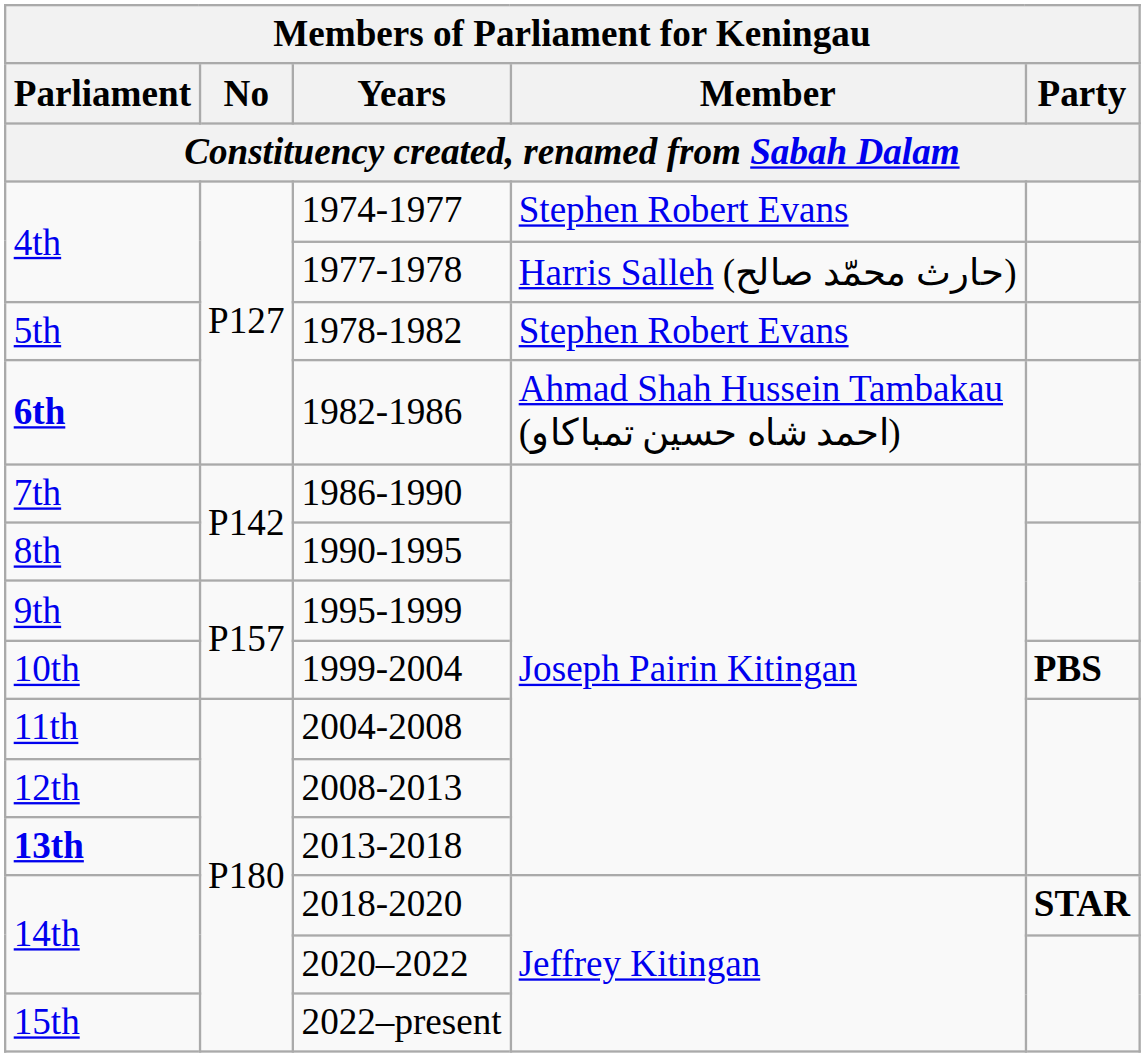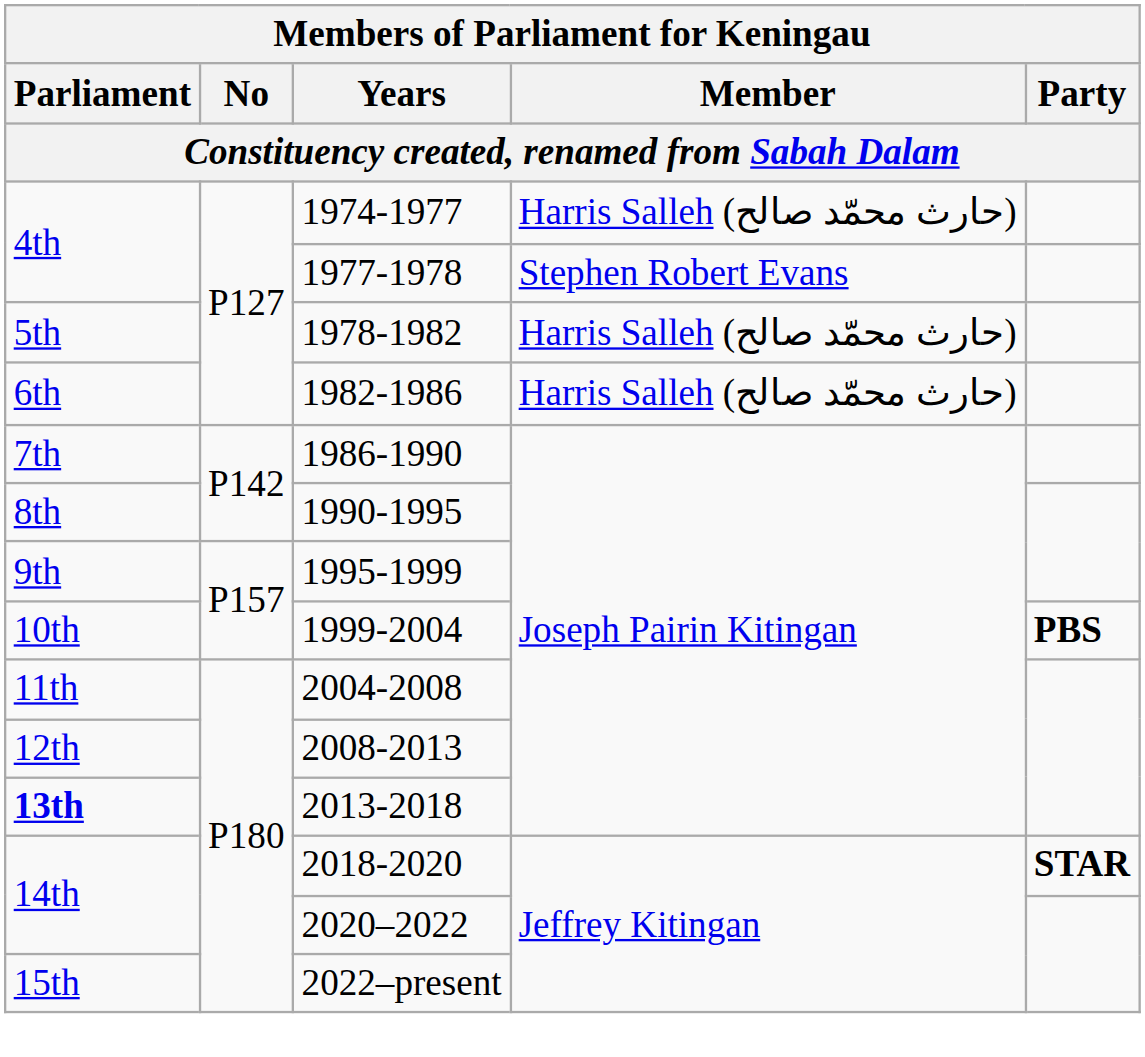(684, 210) Stephen Robert Evans -> (768, 212) Harris Salleh (حارث محمّد صالح)
(768, 271) Harris Salleh (حارث محمّد صالح) -> (684, 271) Stephen Robert Evans
(684, 330) Stephen Robert Evans -> (768, 332) Harris Salleh (حارث محمّد صالح)
(40, 411) bold -> (37, 392) normal
(761, 411) Ahmad Shah Hussein Tambakau (احمد شاه حسين تمباكاو) -> (768, 394) Harris Salleh (حارث محمّد صالح)
